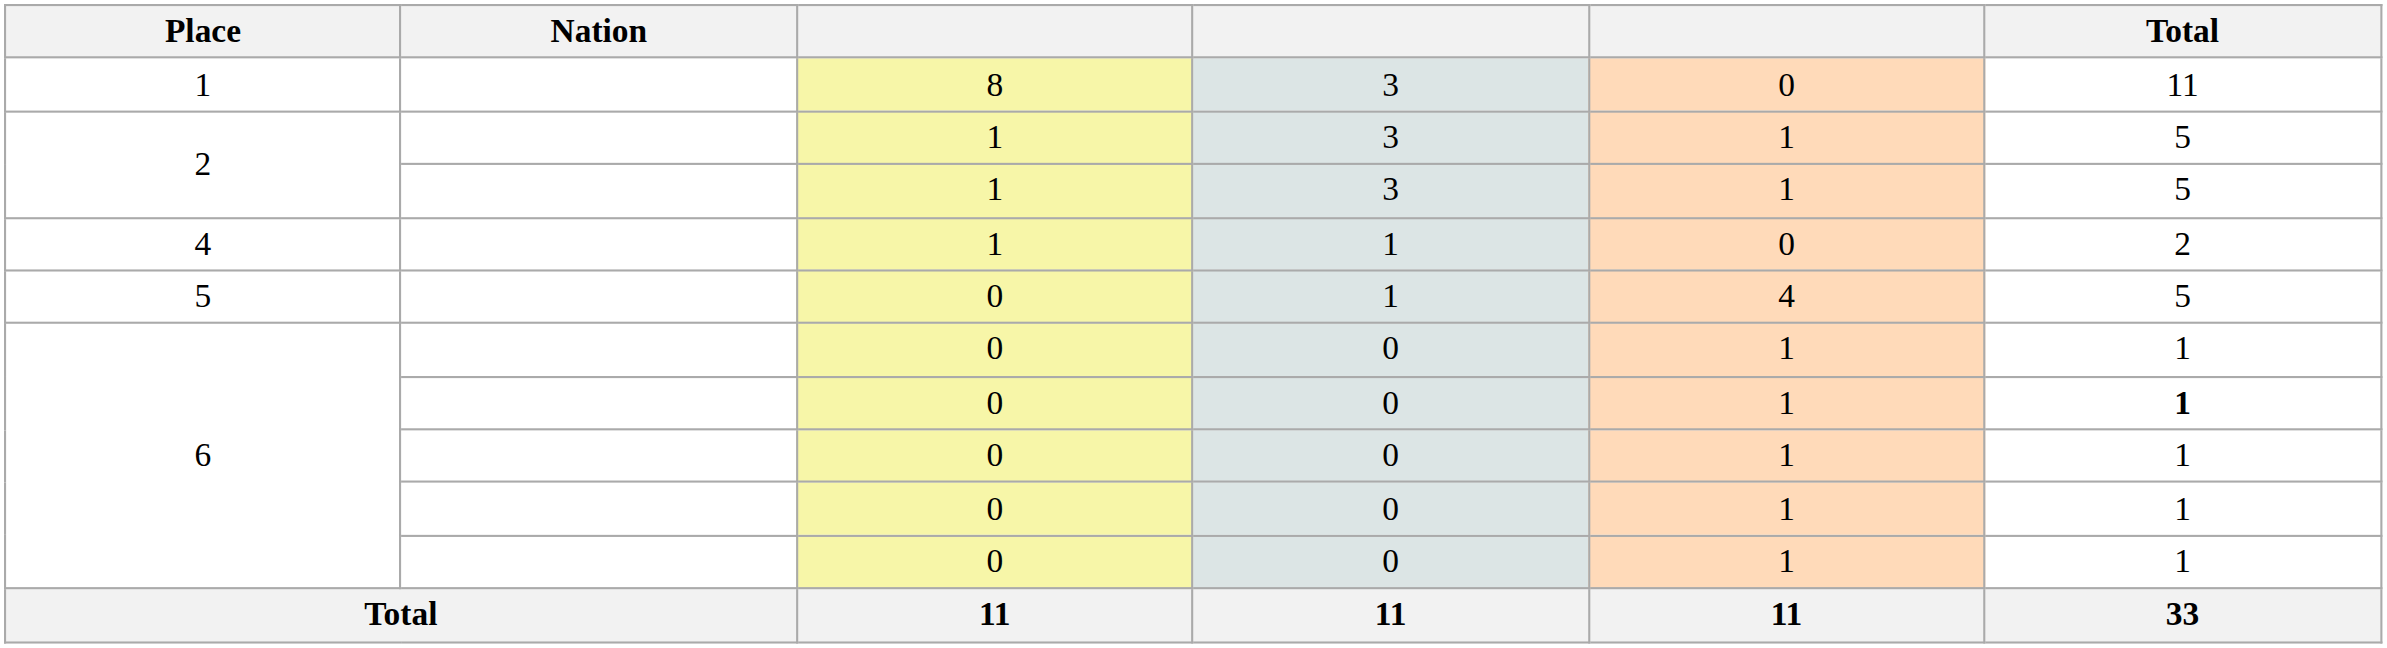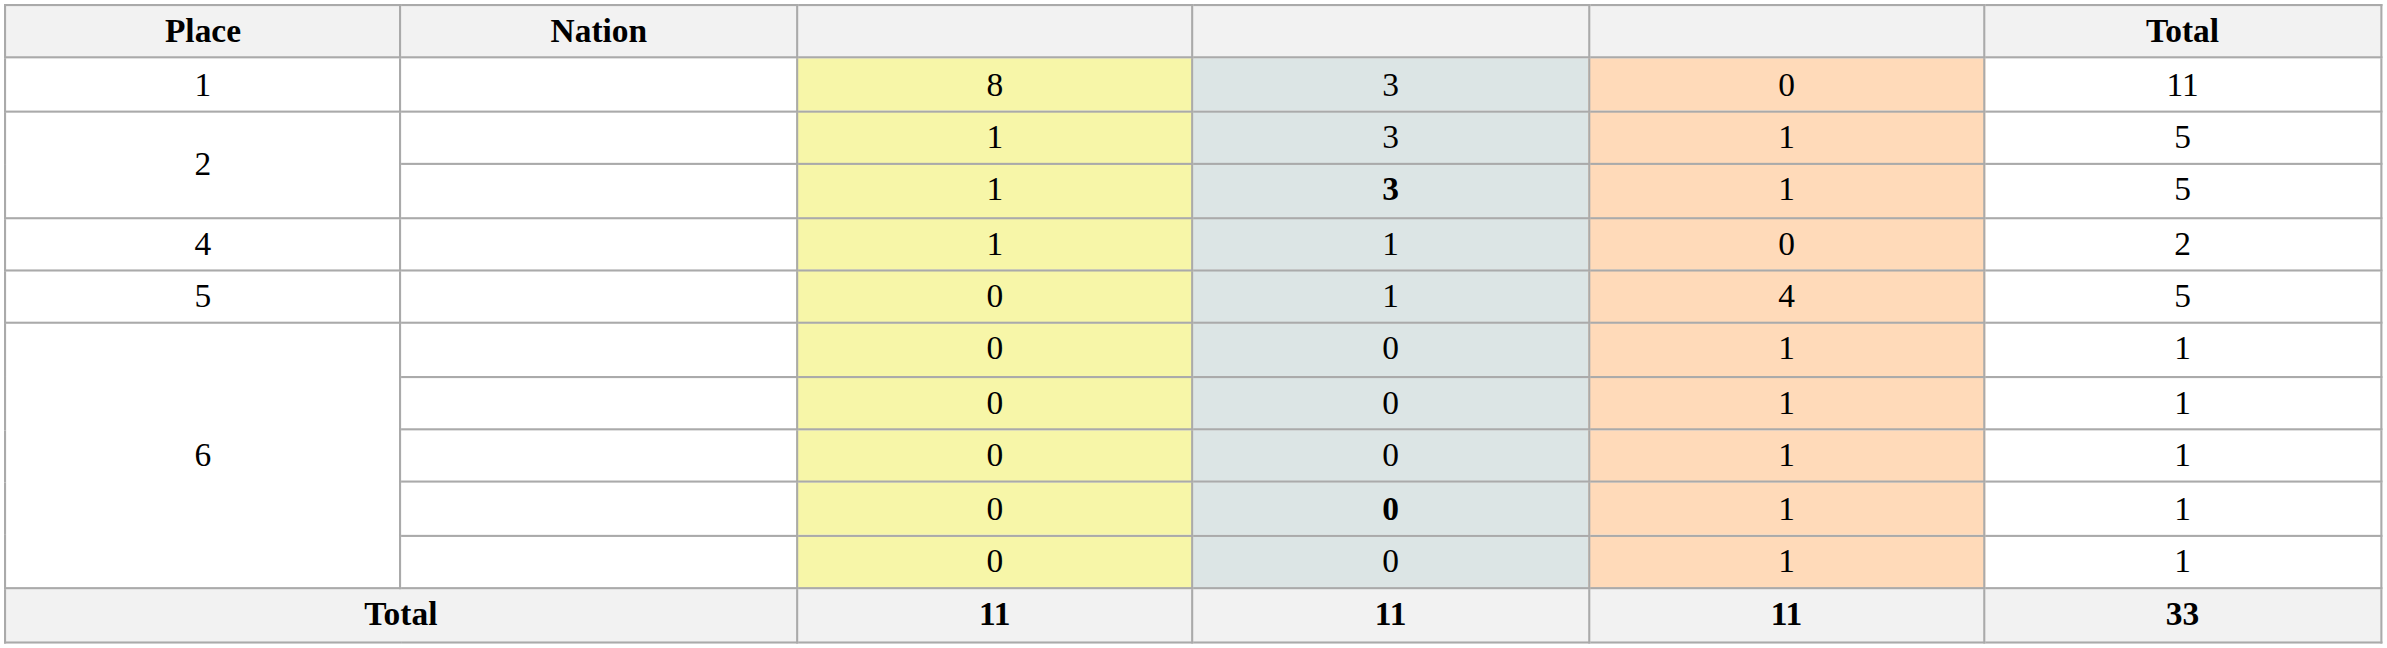(1391, 190) normal -> (1391, 190) bold
(2182, 402) bold -> (2182, 402) normal
(1391, 508) normal -> (1391, 508) bold
